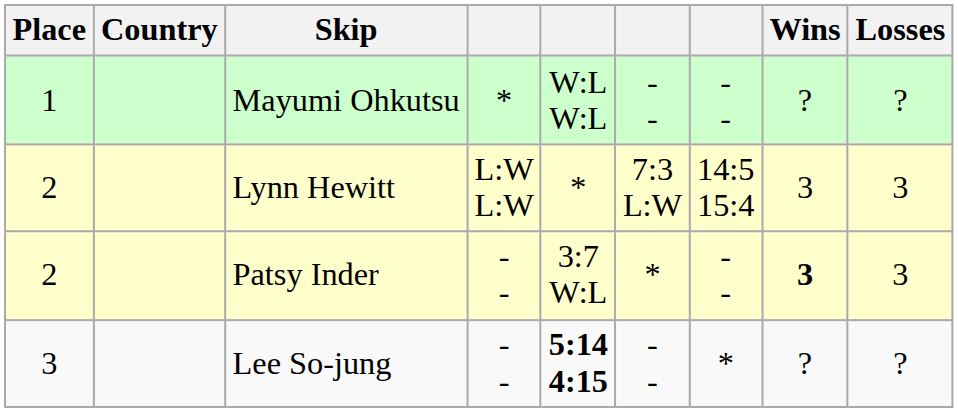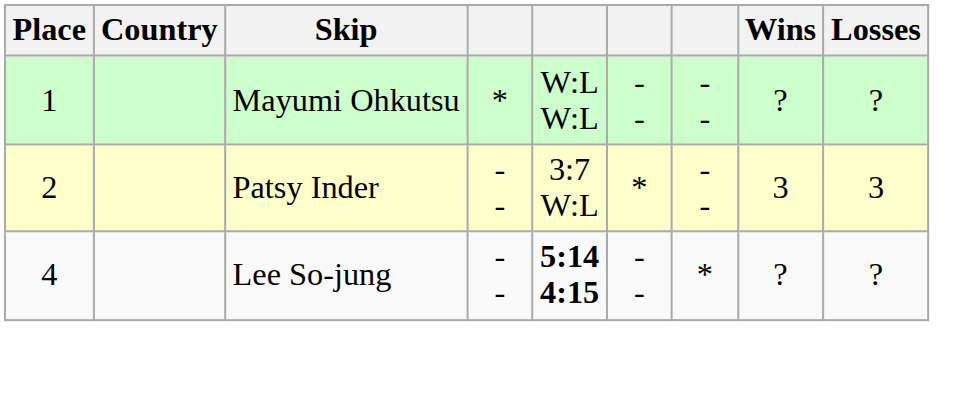- row: (314, 187)
(805, 274) bold -> (781, 187) normal
(49, 362) 3 -> (49, 274) 4
